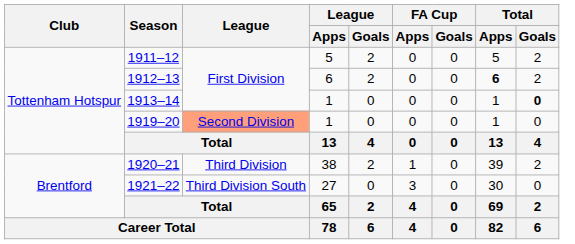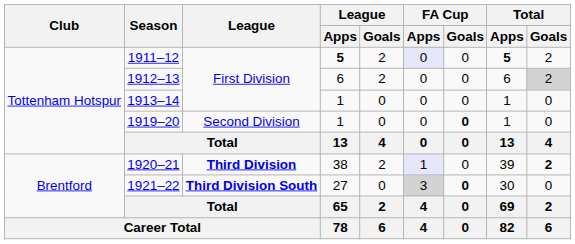(329, 57) normal -> (340, 57) bold
(412, 57) no background -> (424, 57) lavender background
(496, 57) normal -> (507, 57) bold
(496, 79) bold -> (507, 79) normal
(537, 79) no background -> (549, 79) lightgrey background
(537, 100) bold -> (549, 100) normal
(246, 121) lightsalmon background -> (251, 121) no background
(454, 121) normal -> (465, 121) bold
(246, 164) normal -> (251, 164) bold
(412, 164) no background -> (424, 164) lavender background
(537, 164) normal -> (549, 164) bold
(246, 185) normal -> (251, 185) bold
(412, 185) no background -> (424, 185) lightgrey background
(454, 185) normal -> (465, 185) bold
